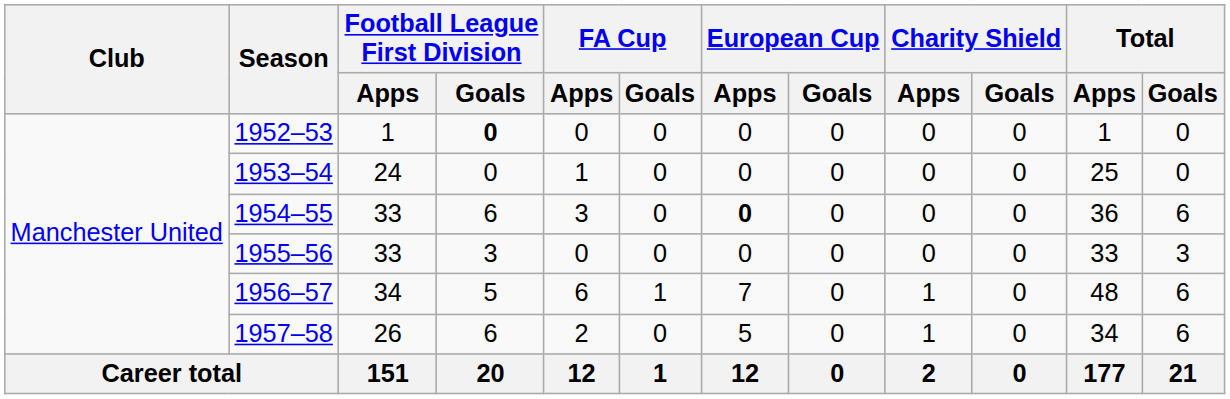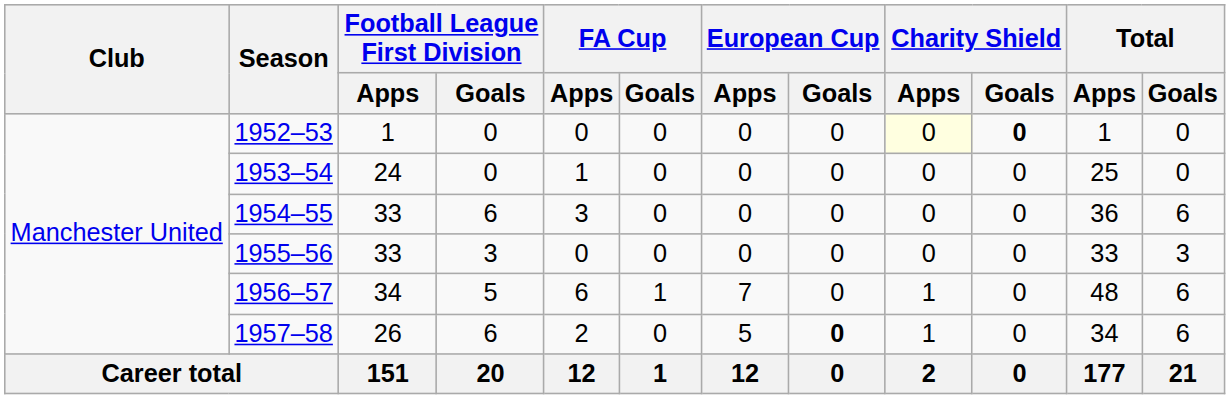(490, 133) bold -> (490, 133) normal
(929, 133) no background -> (929, 133) lightyellow background
(1020, 133) normal -> (1020, 133) bold
(745, 213) bold -> (745, 213) normal
(837, 333) normal -> (837, 333) bold
